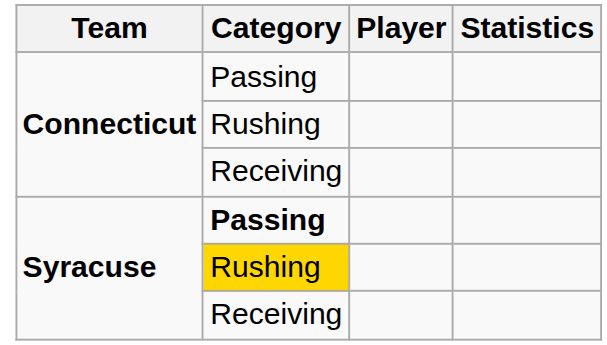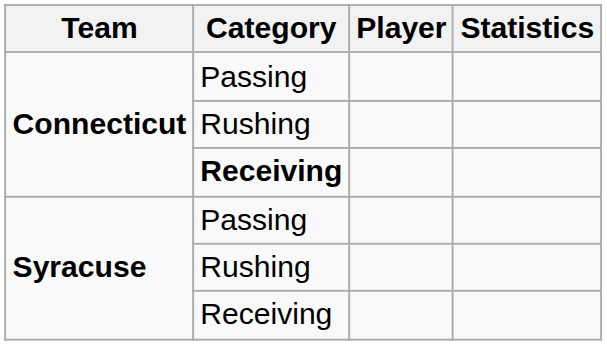(276, 171) normal -> (271, 171) bold
(268, 219) bold -> (254, 219) normal
(265, 266) gold background -> (255, 266) no background
